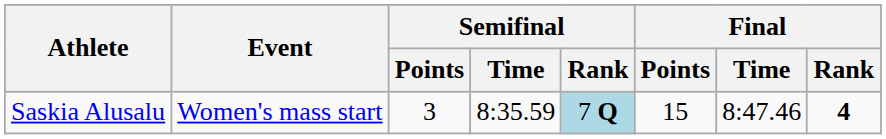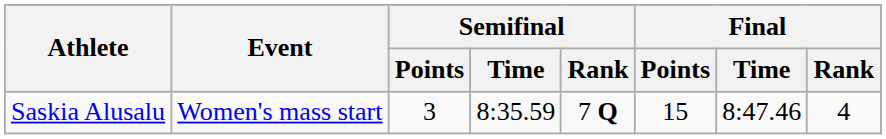(598, 112) lightblue background -> (598, 112) no background
(844, 112) bold -> (844, 112) normal
